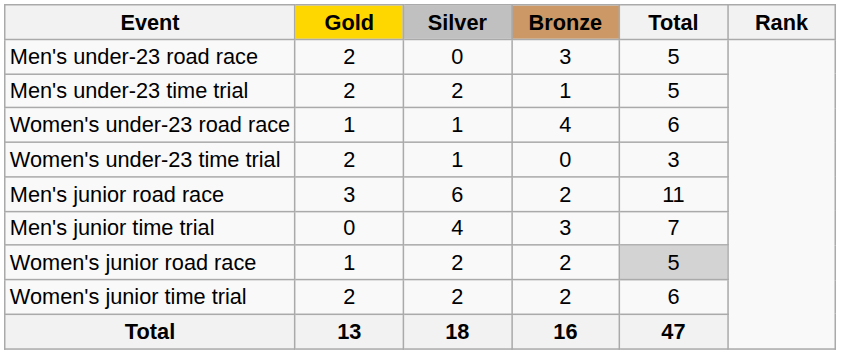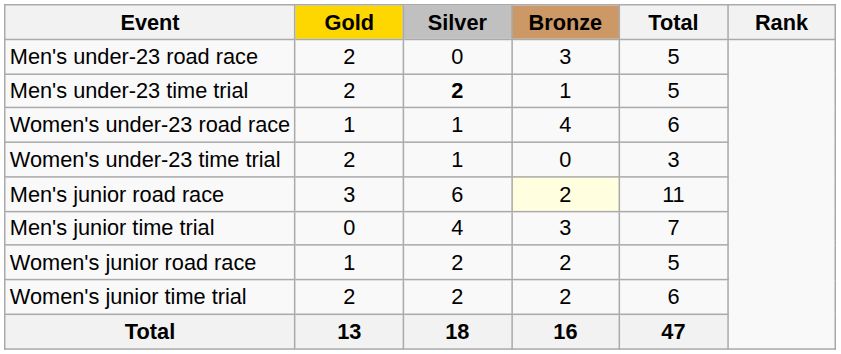(457, 91) normal -> (457, 91) bold
(565, 194) no background -> (565, 194) lightyellow background
(673, 263) lightgrey background -> (673, 263) no background
